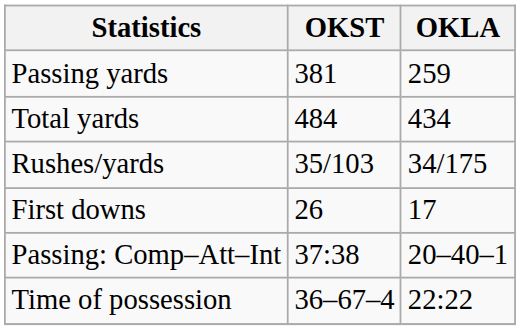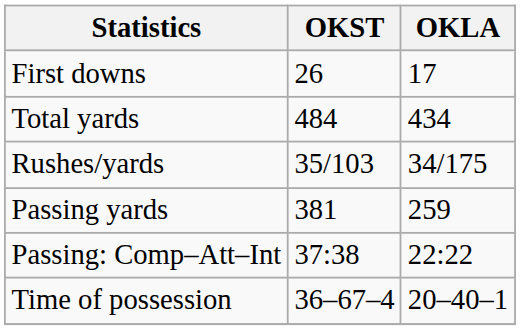rows swapped: (79, 209) <-> (90, 73)
(458, 254) 20–40–1 -> (440, 254) 22:22
(440, 300) 22:22 -> (458, 300) 20–40–1
